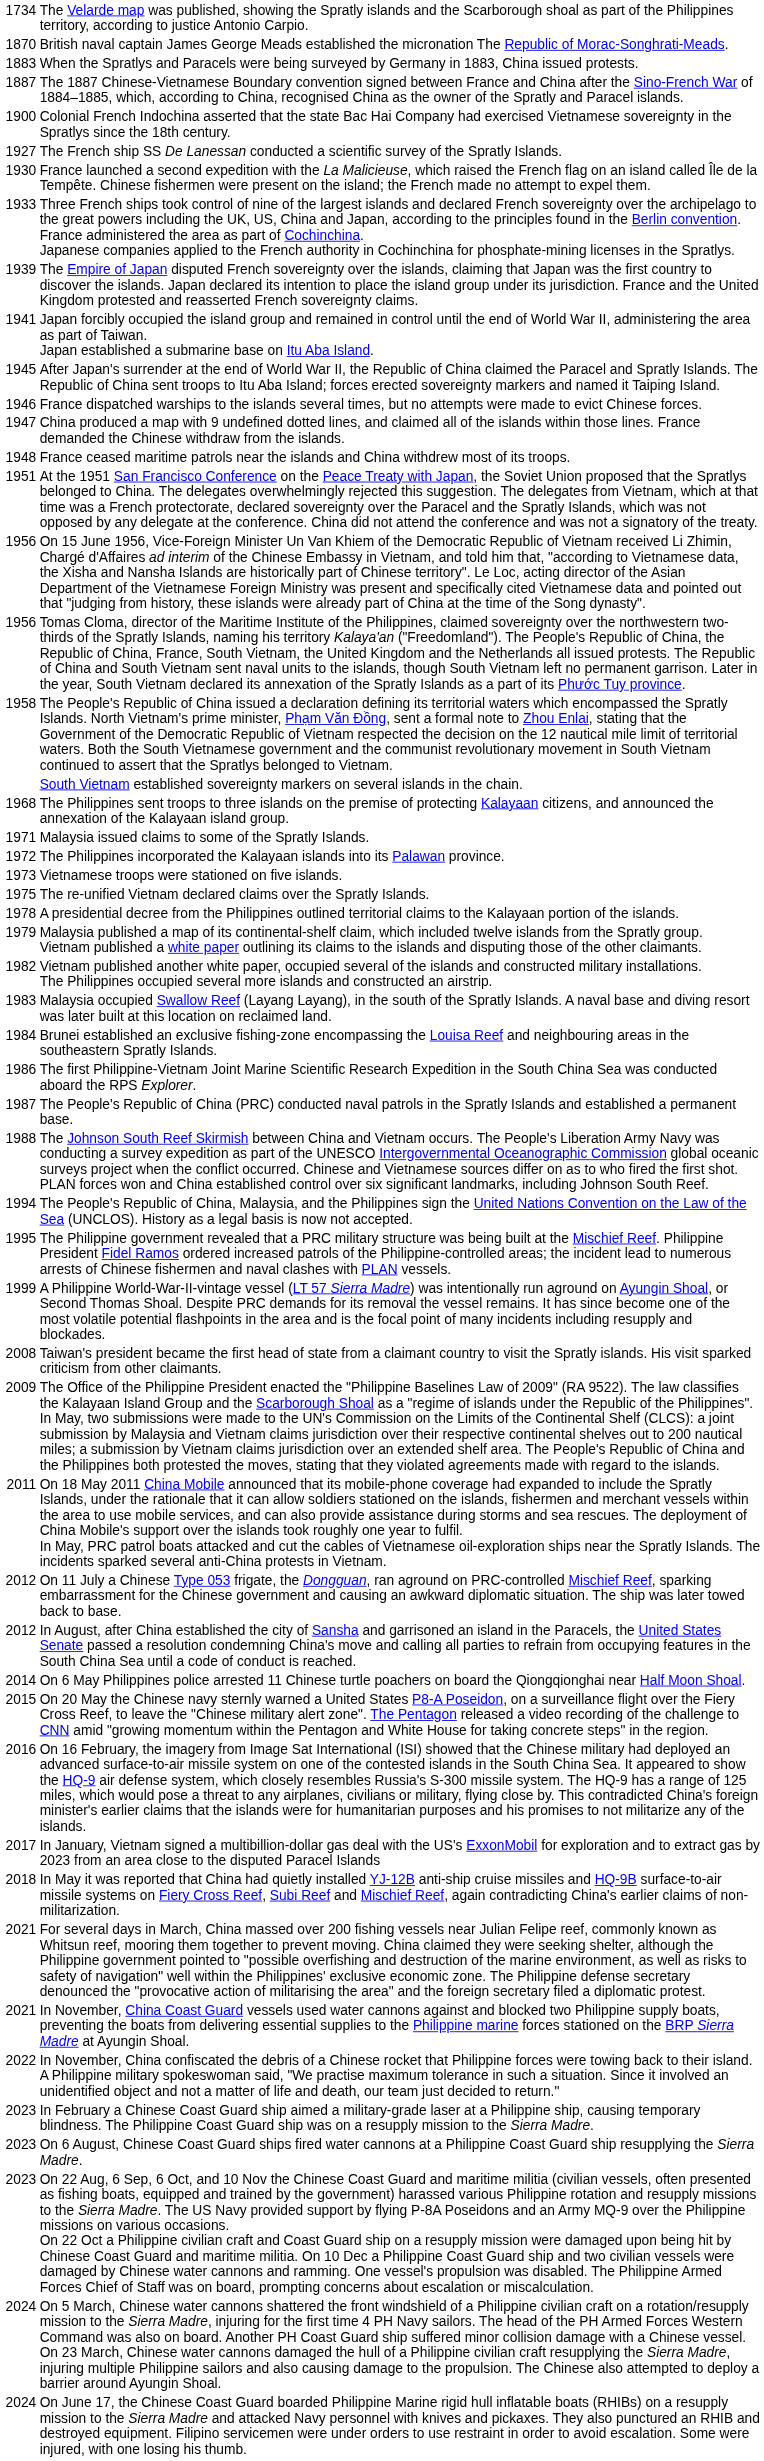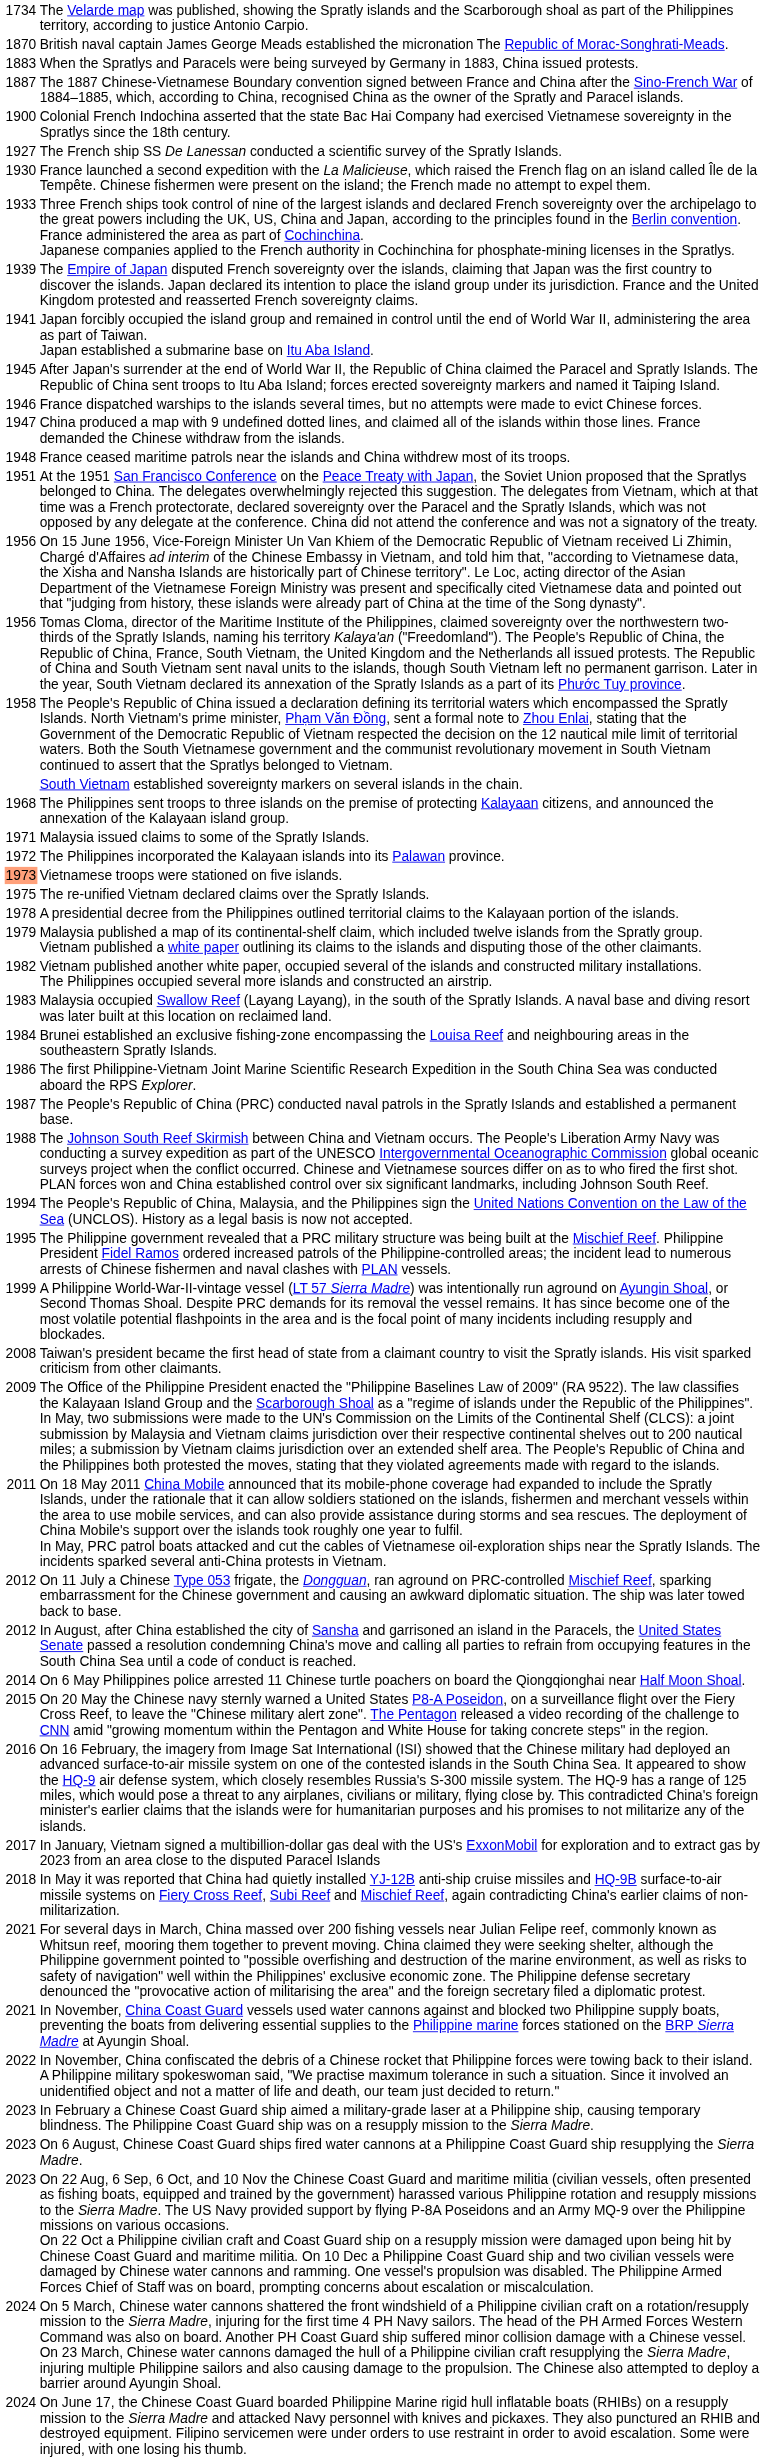(21, 875) no background -> (21, 875) lightsalmon background
